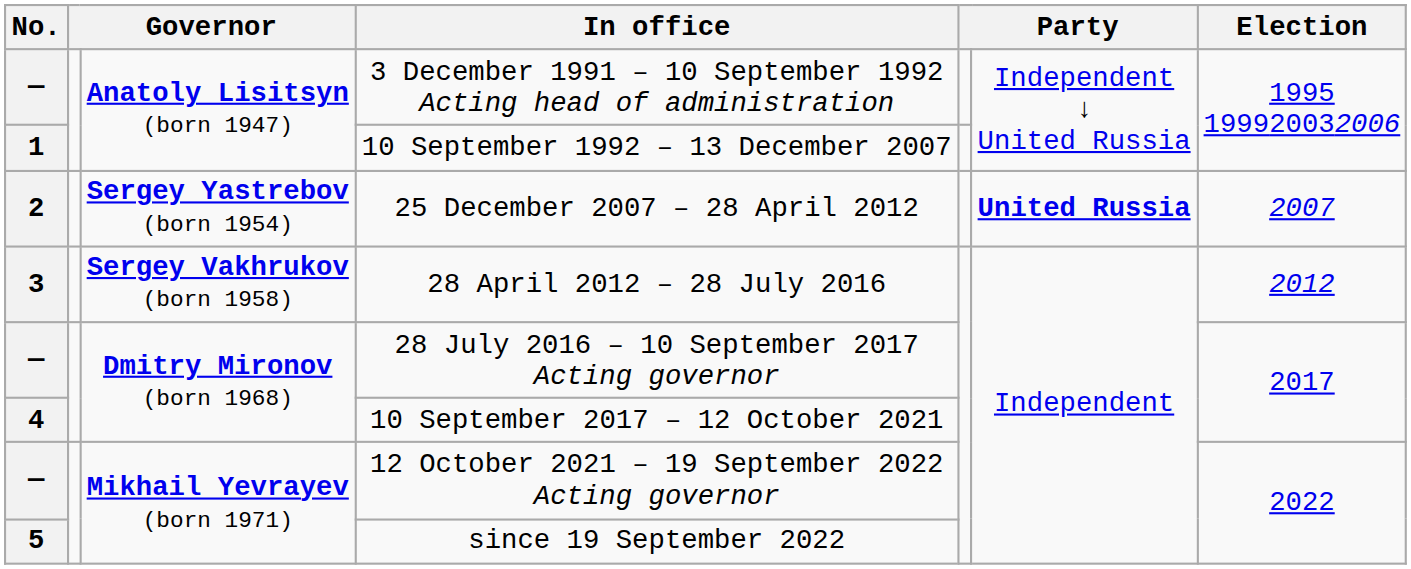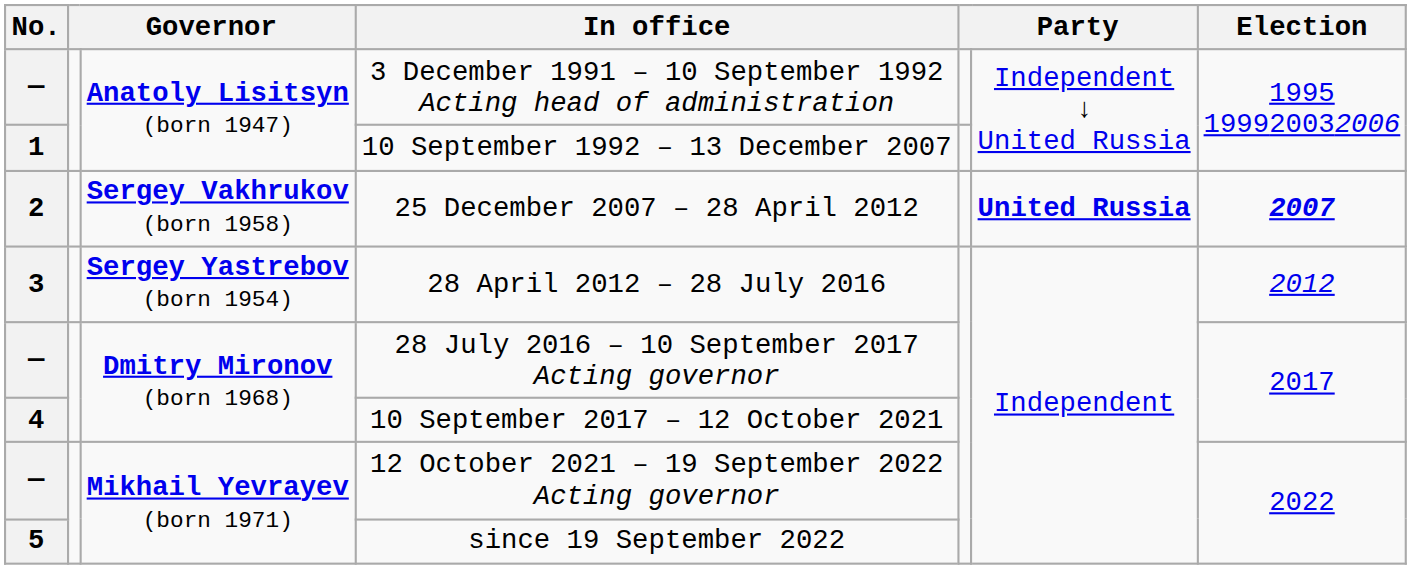(218, 207) Sergey Yastrebov (born 1954) -> (218, 207) Sergey Vakhrukov (born 1958)
(1302, 208) normal -> (1302, 208) bold
(218, 283) Sergey Vakhrukov (born 1958) -> (218, 283) Sergey Yastrebov (born 1954)
